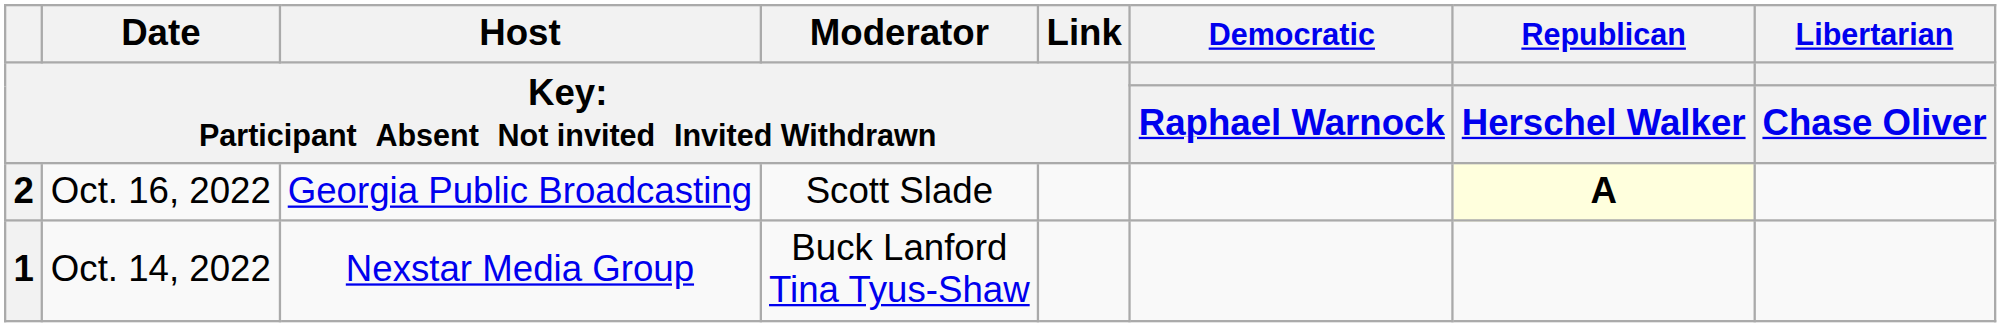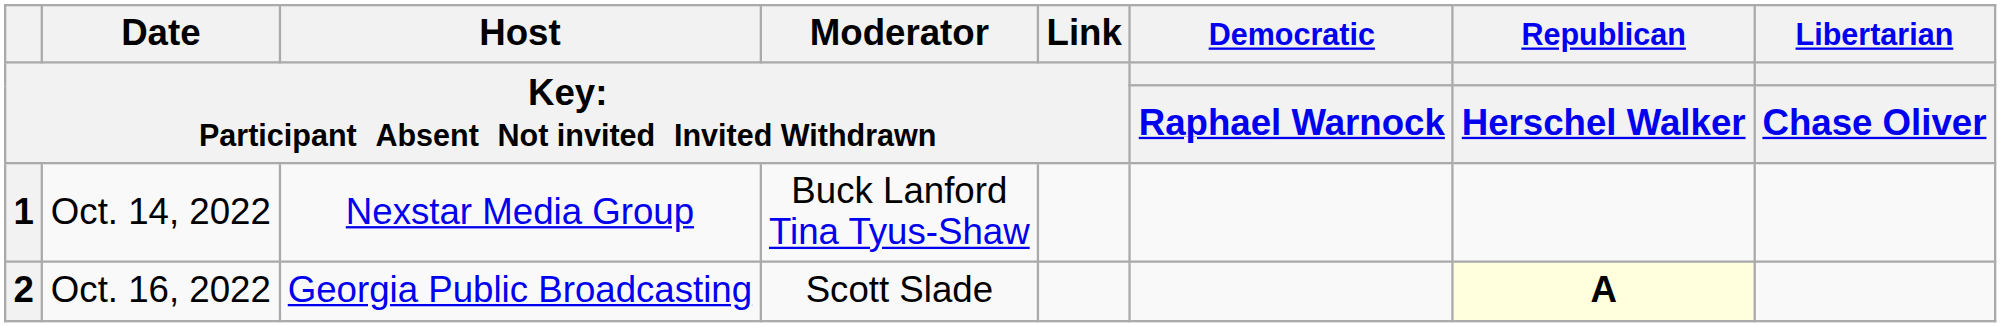rows swapped: (24, 269) <-> (24, 190)
